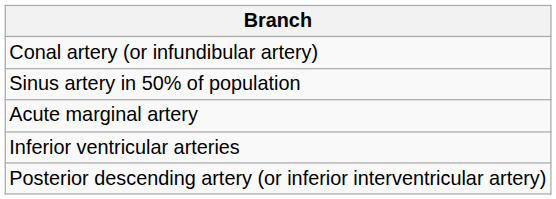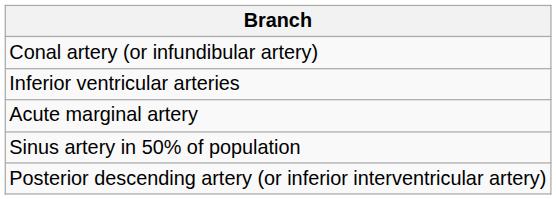(155, 84) Sinus artery in 50% of population -> (125, 84) Inferior ventricular arteries
(125, 146) Inferior ventricular arteries -> (155, 146) Sinus artery in 50% of population
